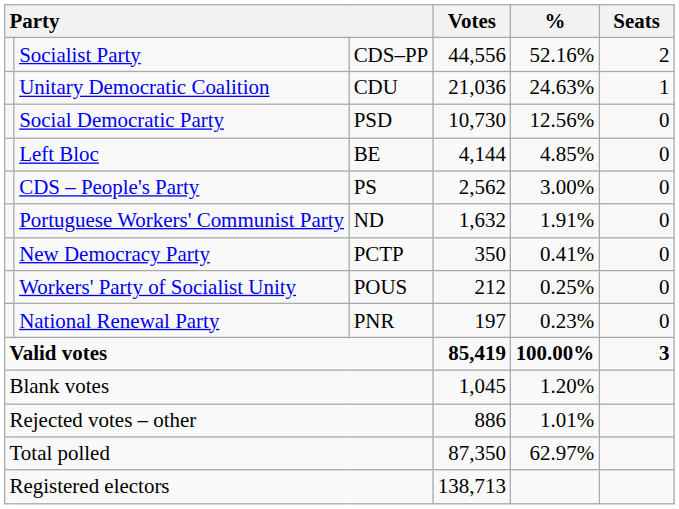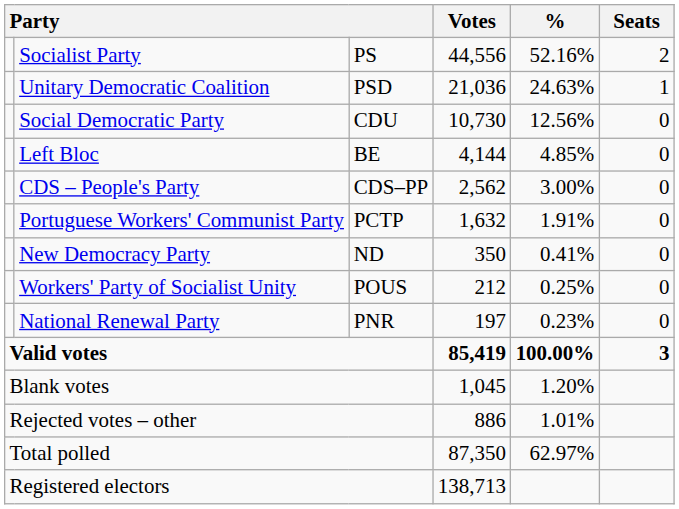(391, 54) CDS–PP -> (365, 54) PS
(376, 87) CDU -> (373, 87) PSD
(373, 120) PSD -> (376, 120) CDU
(365, 187) PS -> (391, 187) CDS–PP
(369, 220) ND -> (379, 220) PCTP
(379, 253) PCTP -> (369, 253) ND
